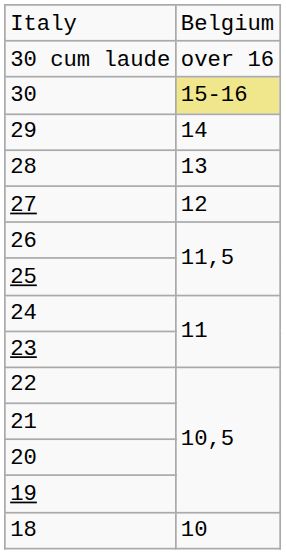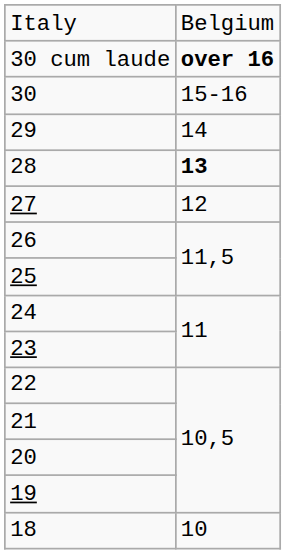(228, 59) normal -> (228, 59) bold
(214, 95) khaki background -> (214, 95) no background
(194, 168) normal -> (194, 168) bold
